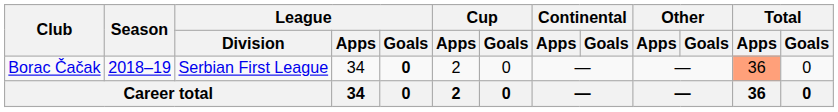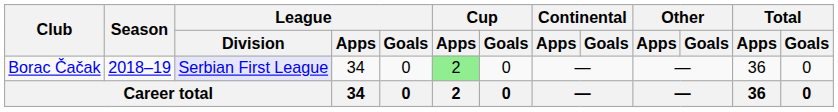(253, 69) no background -> (253, 69) lavender background
(406, 69) bold -> (406, 69) normal
(456, 69) no background -> (456, 69) lightgreen background
(757, 69) lightsalmon background -> (757, 69) no background
